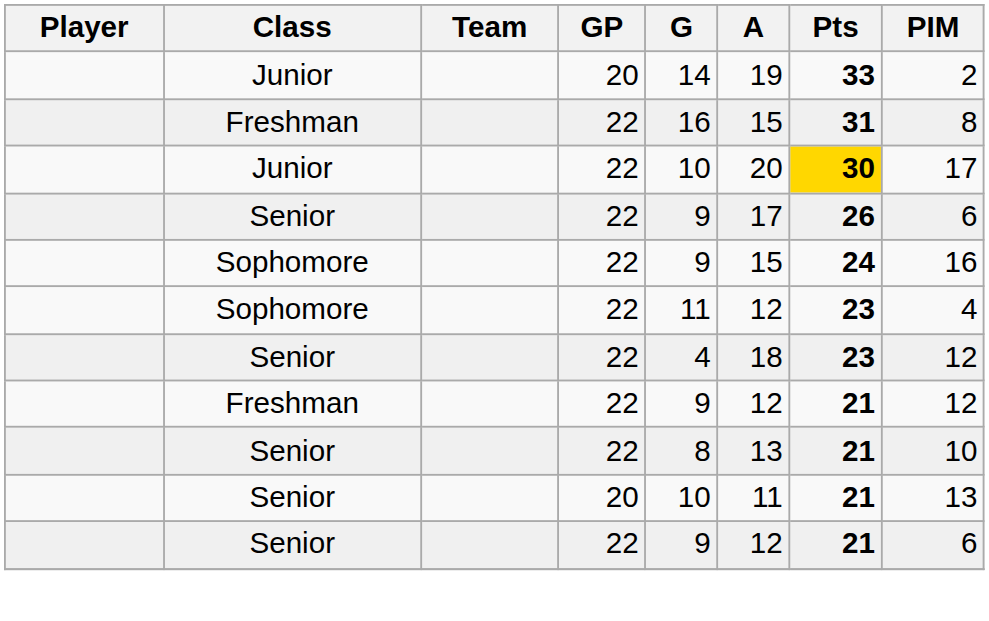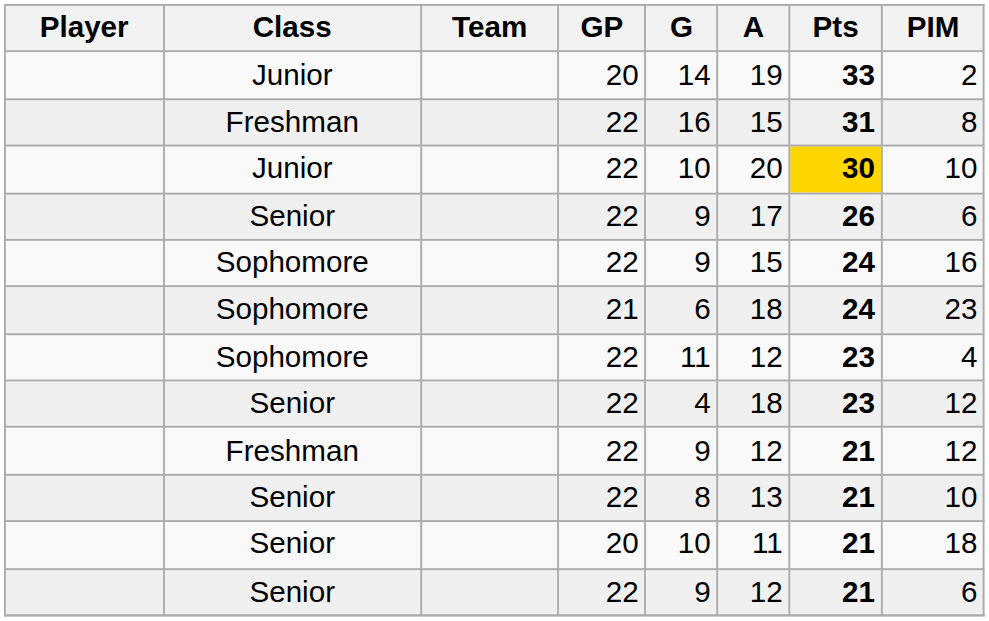(961, 168) 17 -> (961, 168) 10
+ row: (292, 309)
(961, 497) 13 -> (961, 544) 18
